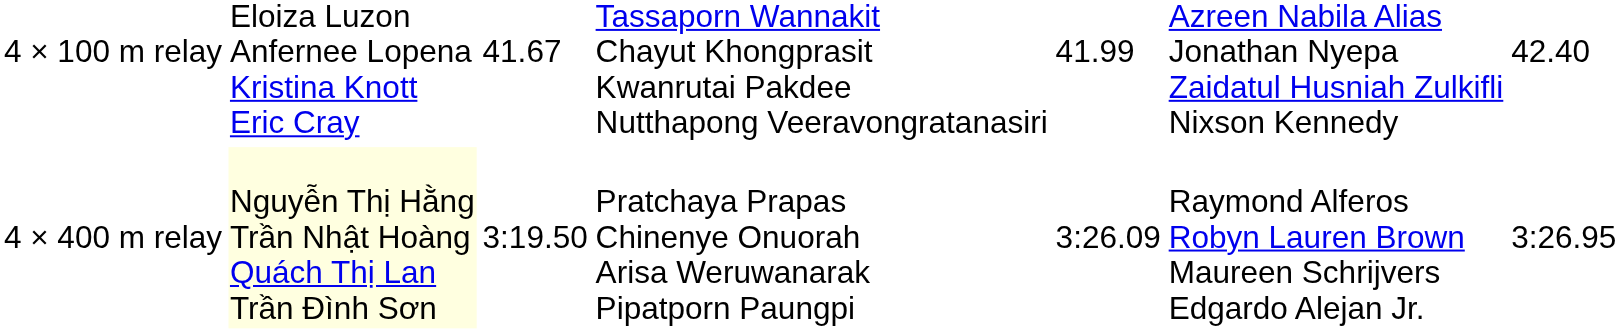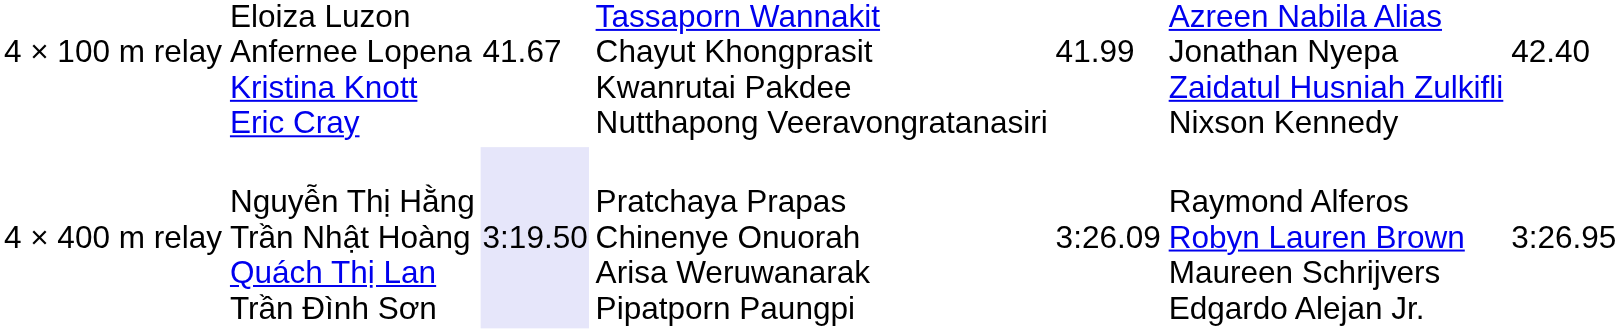(352, 254) lightyellow background -> (352, 254) no background
(535, 237) no background -> (535, 237) lavender background
